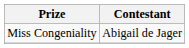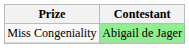(142, 33) no background -> (142, 33) lightgreen background
